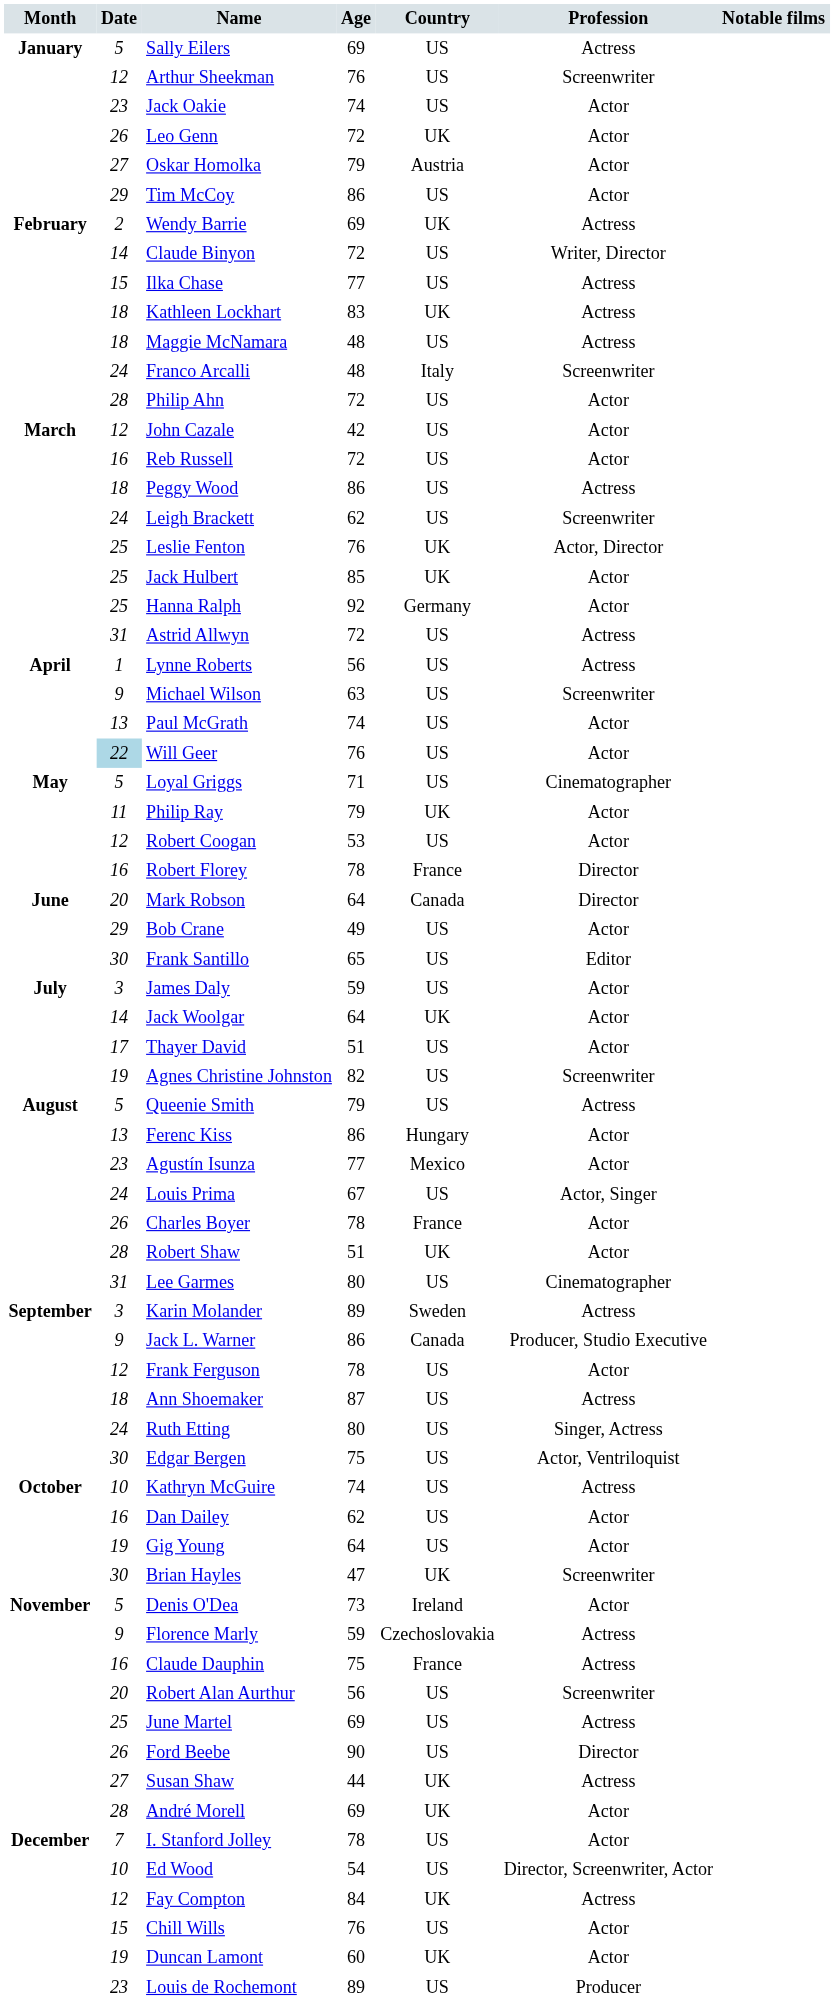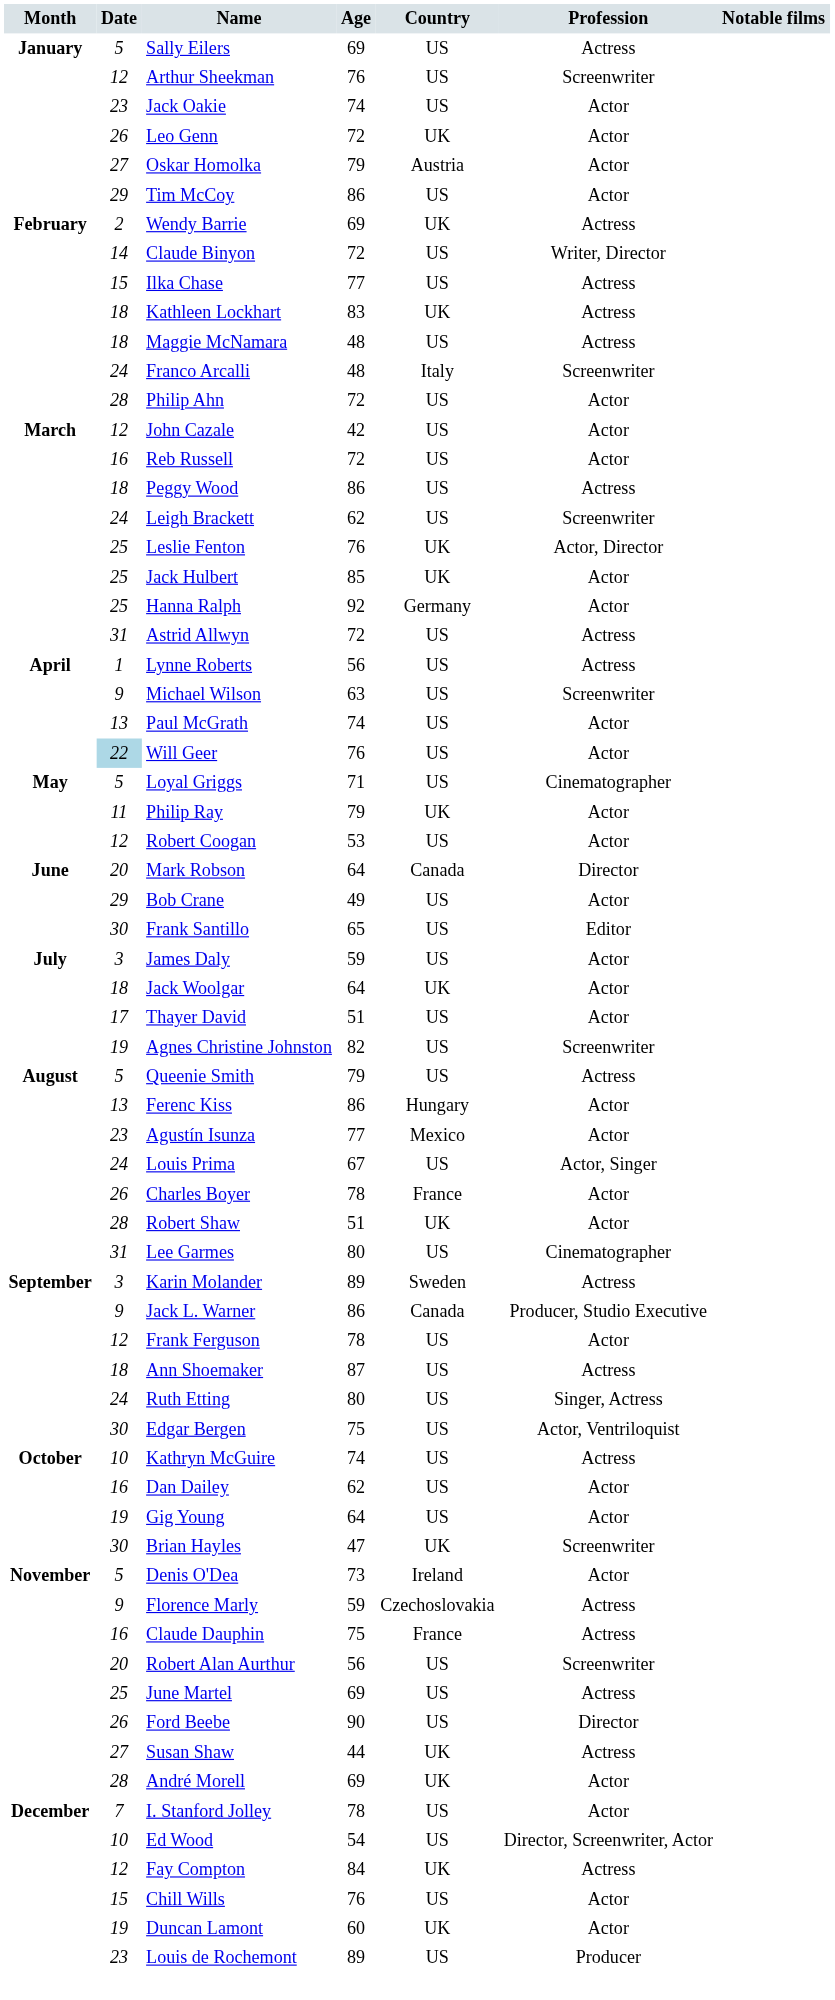- row: (197, 870)
(119, 1017) 14 -> (119, 988) 18
